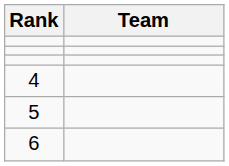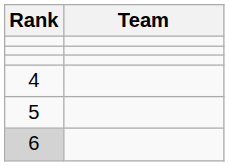(34, 144) no background -> (34, 144) lightgrey background
